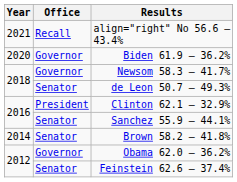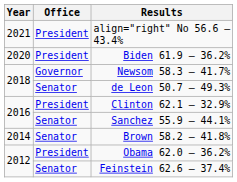(53, 34) Recall -> (62, 34) President
(59, 56) Governor -> (62, 56) President
(59, 153) Governor -> (62, 153) President
